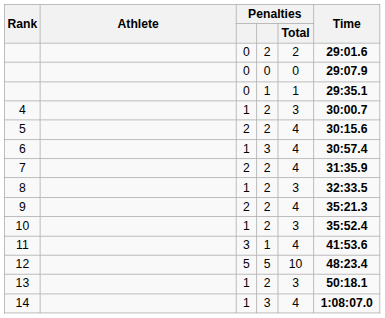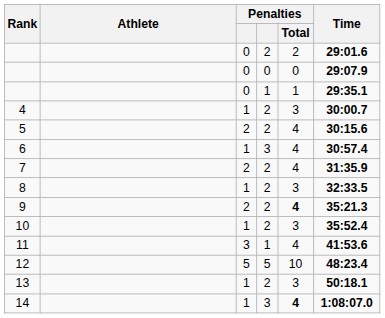(296, 206) normal -> (296, 206) bold
(296, 303) normal -> (296, 303) bold
